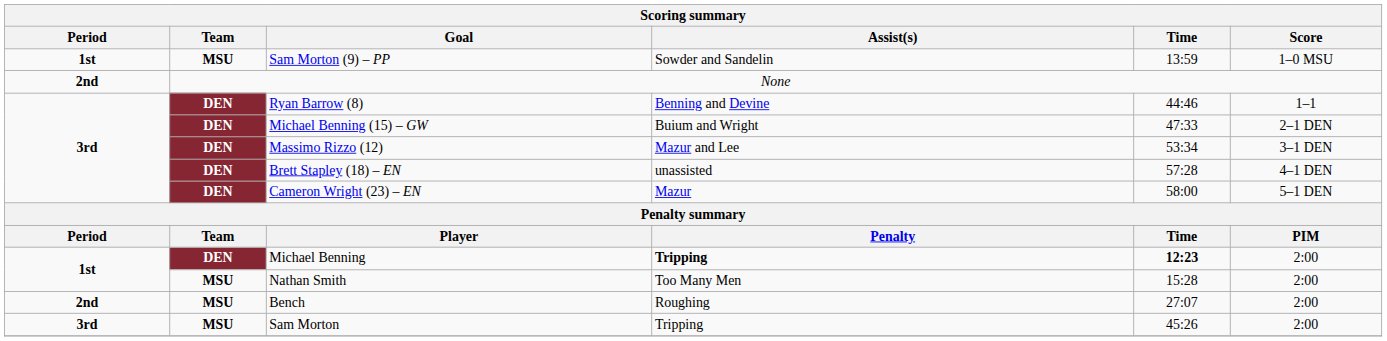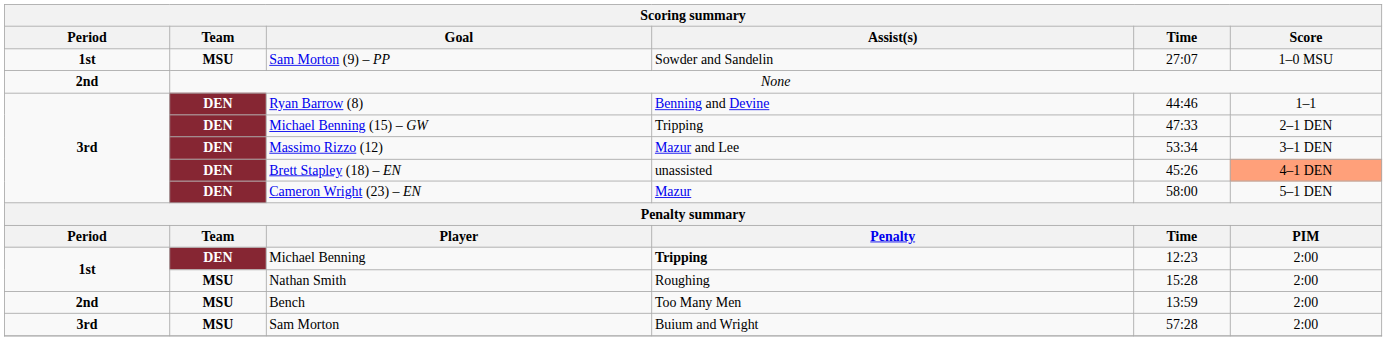(1182, 59) 13:59 -> (1182, 59) 27:07
(707, 125) Buium and Wright -> (679, 125) Tripping
(1182, 170) 57:28 -> (1182, 170) 45:26
(1306, 170) no background -> (1306, 170) lightsalmon background
(1182, 258) bold -> (1182, 258) normal
(698, 280) Too Many Men -> (682, 280) Roughing
(682, 302) Roughing -> (698, 302) Too Many Men
(1182, 302) 27:07 -> (1182, 302) 13:59
(679, 324) Tripping -> (707, 324) Buium and Wright
(1182, 324) 45:26 -> (1182, 324) 57:28
